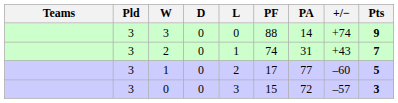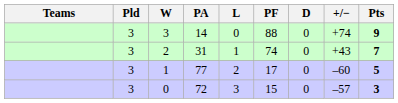columns swapped: (201, 13) <-> (306, 13)
